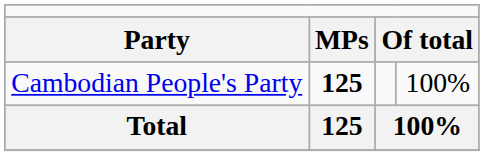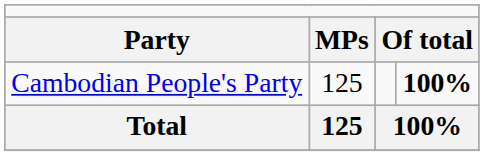(342, 83) bold -> (342, 83) normal
(438, 83) normal -> (437, 83) bold
